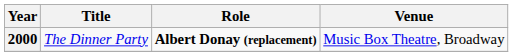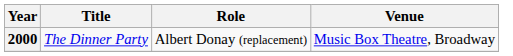(236, 39) bold -> (231, 39) normal
